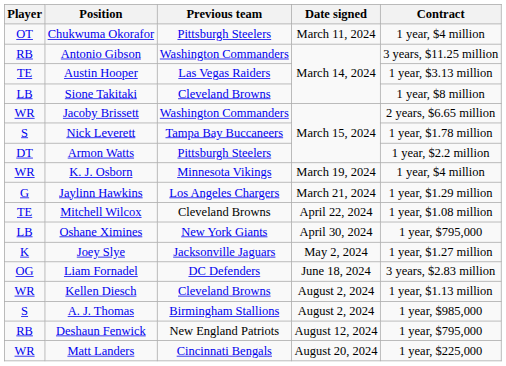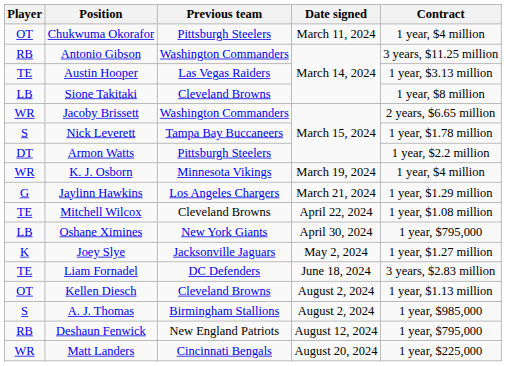(25, 271) OG -> (25, 271) TE
(25, 291) WR -> (25, 291) OT
